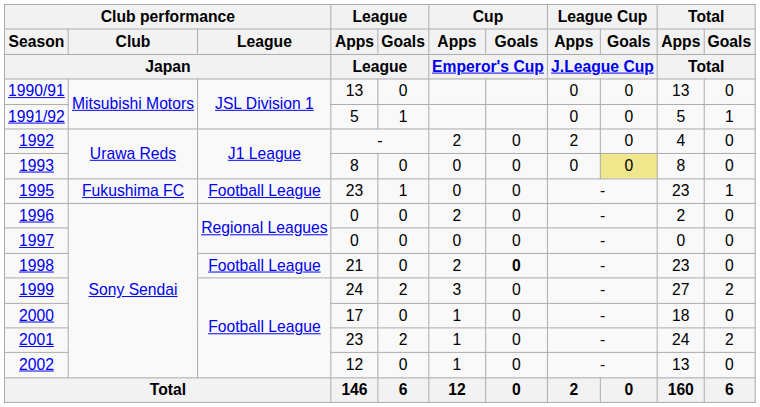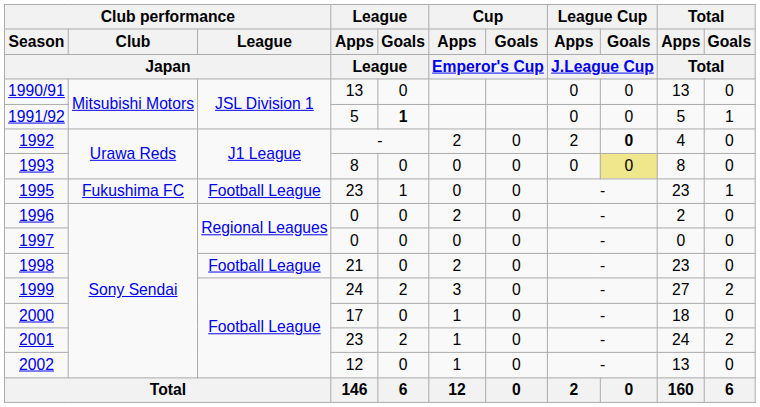(403, 116) normal -> (403, 116) bold
(629, 141) normal -> (629, 141) bold
(516, 265) bold -> (516, 265) normal
